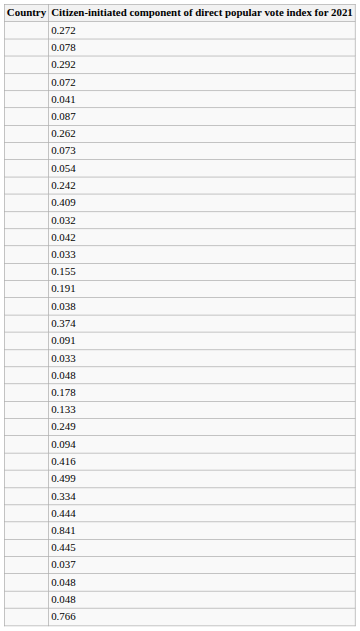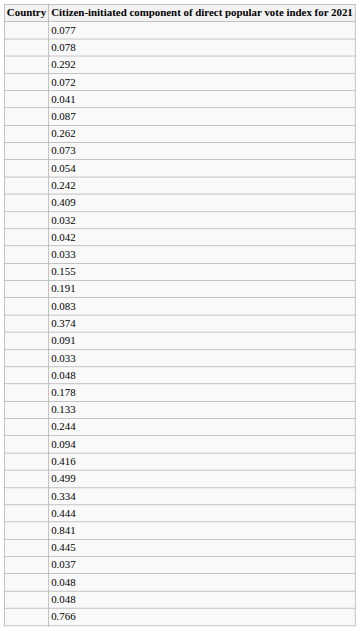(63, 30) 0.272 -> (63, 30) 0.077
(63, 306) 0.038 -> (63, 306) 0.083
(63, 427) 0.249 -> (63, 427) 0.244
